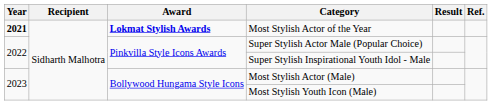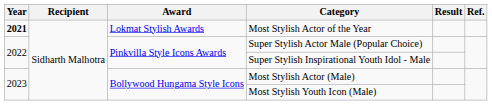(160, 28) bold -> (157, 28) normal
